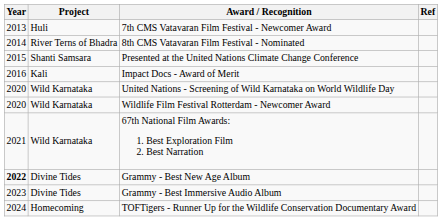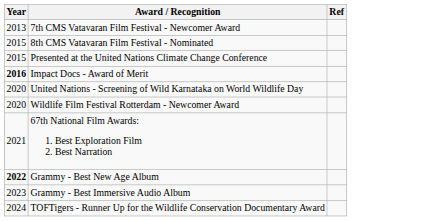- column: (74, 12)
(16, 43) 2014 -> (16, 43) 2015
(16, 74) normal -> (16, 74) bold
